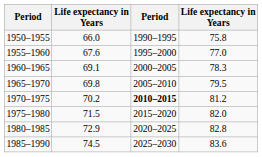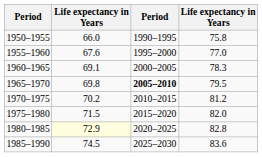(155, 83) normal -> (155, 83) bold
(155, 99) bold -> (155, 99) normal
(91, 129) no background -> (91, 129) lightyellow background
